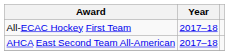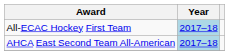(199, 27) no background -> (199, 27) lightblue background
(199, 43) no background -> (199, 43) lightblue background
